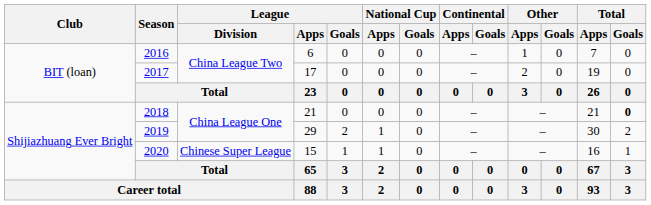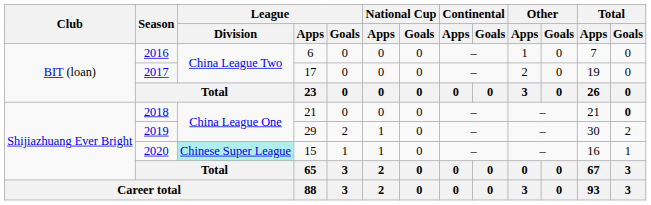(236, 151) no background -> (236, 151) paleturquoise background
